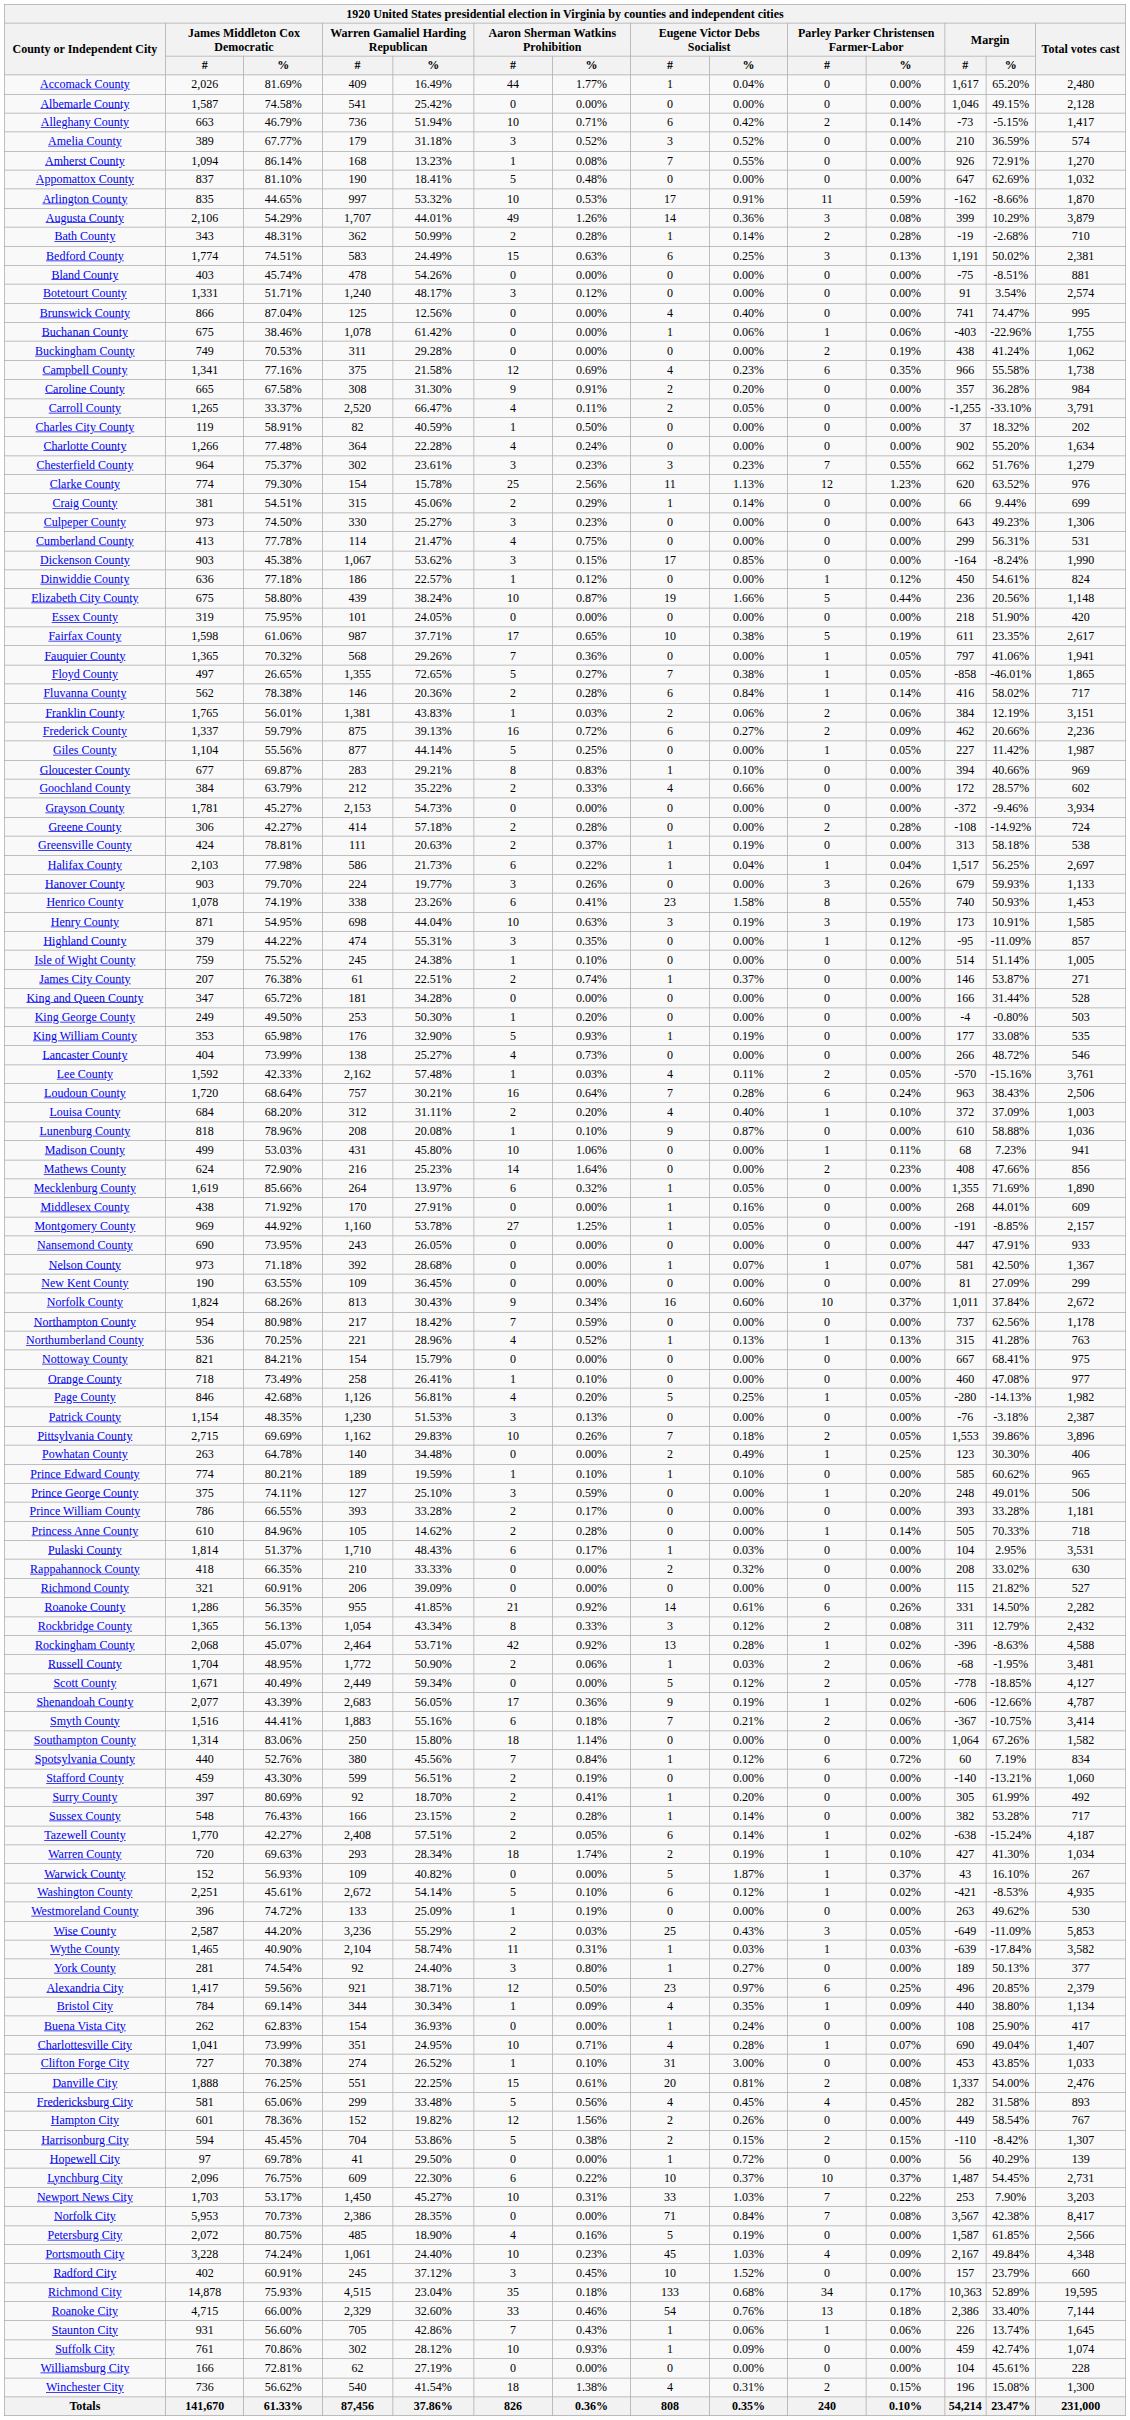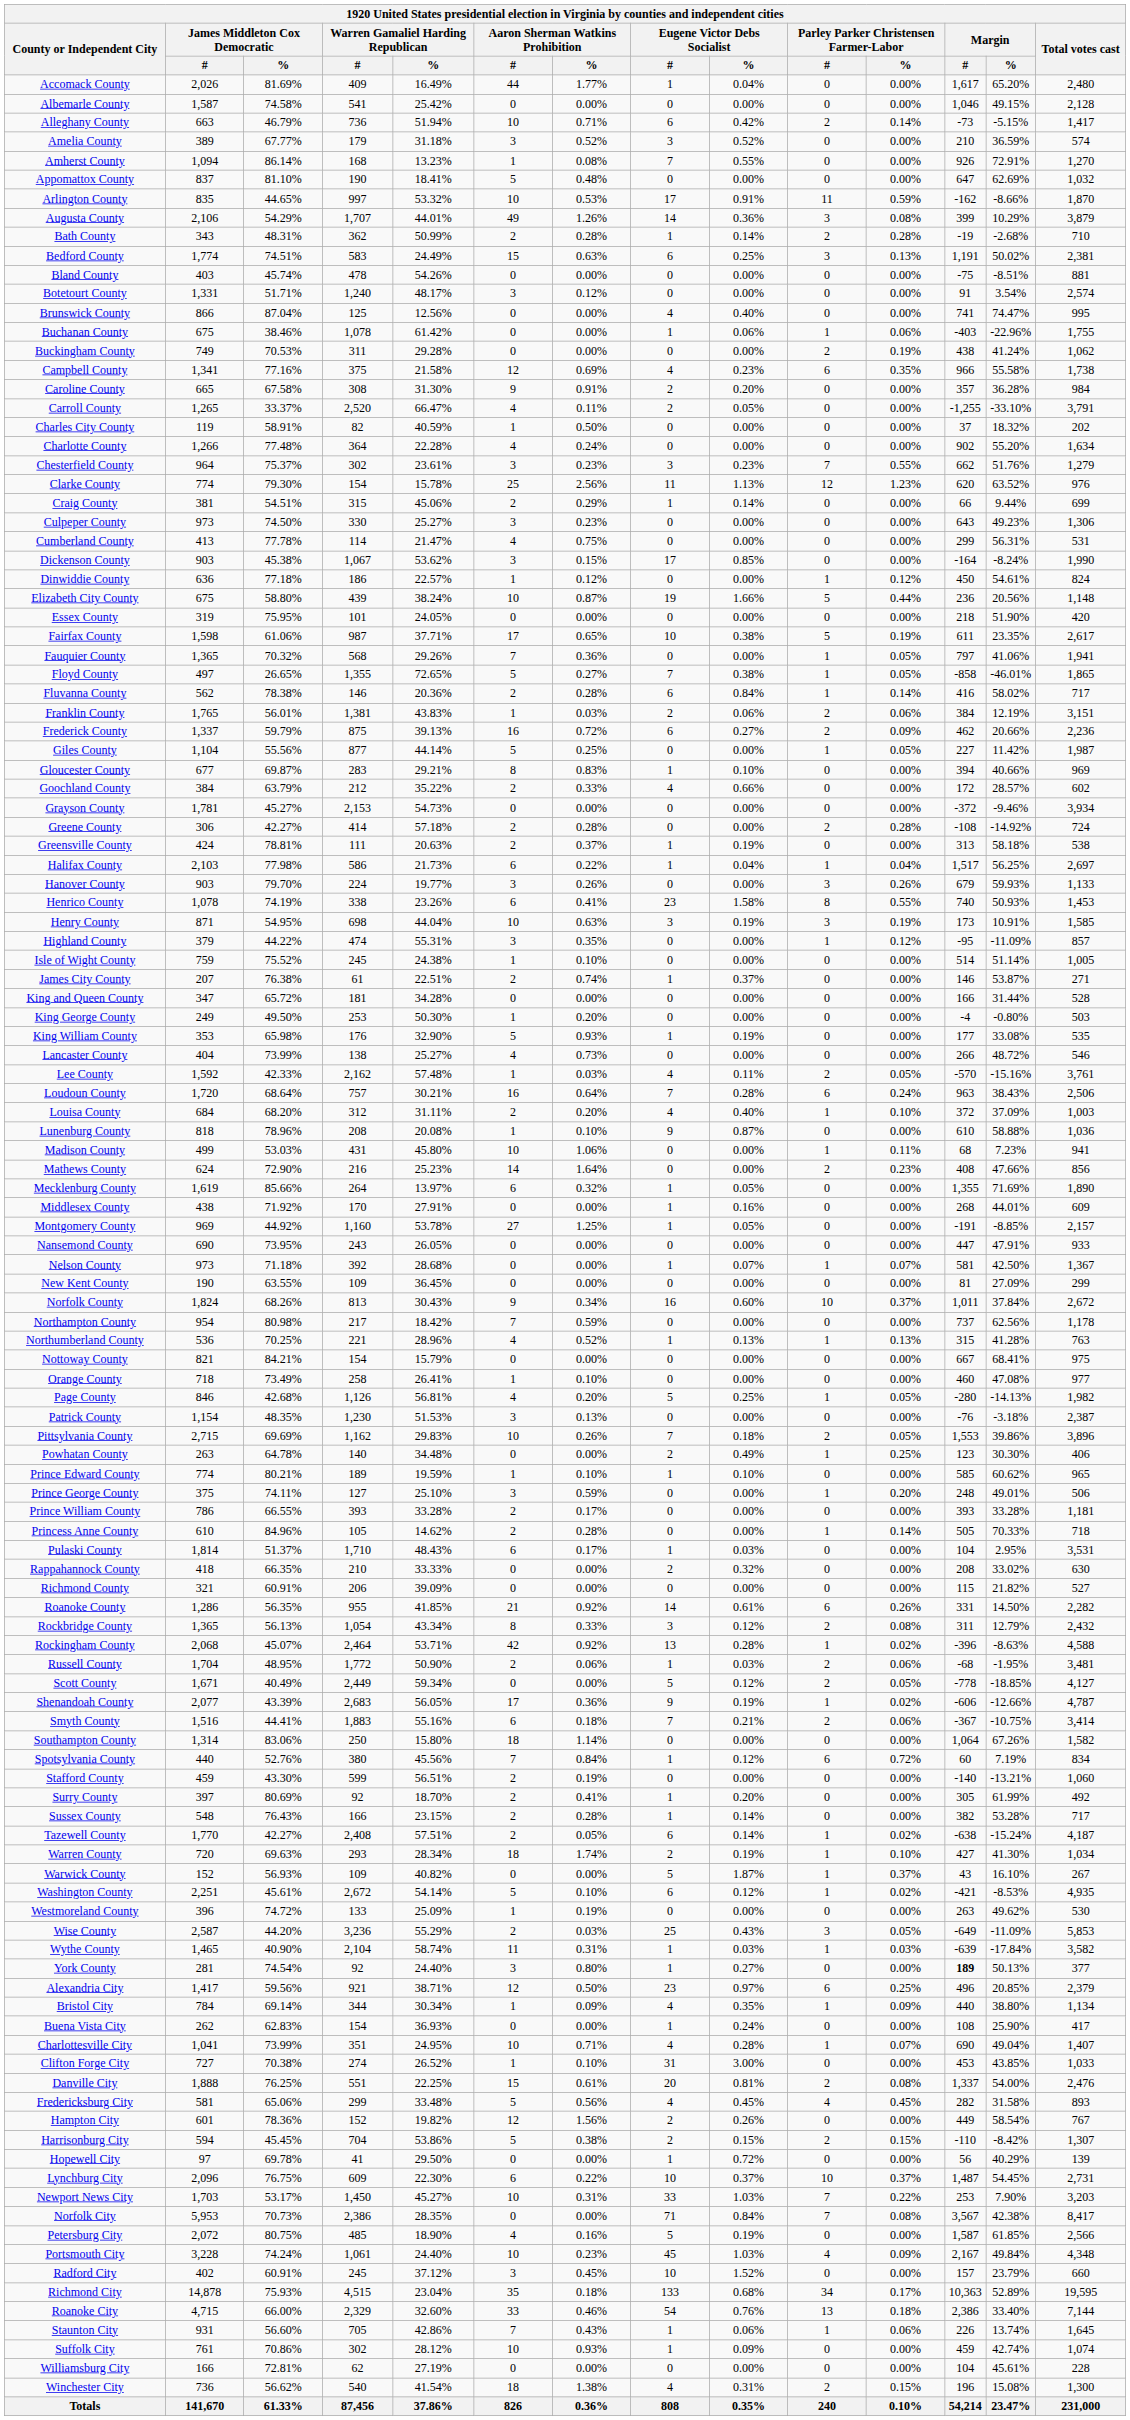(965, 1968) normal -> (965, 1968) bold
